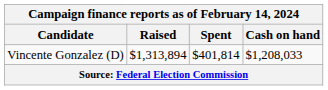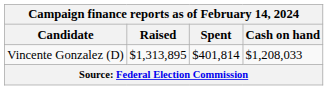(158, 54) $1,313,894 -> (158, 54) $1,313,895
